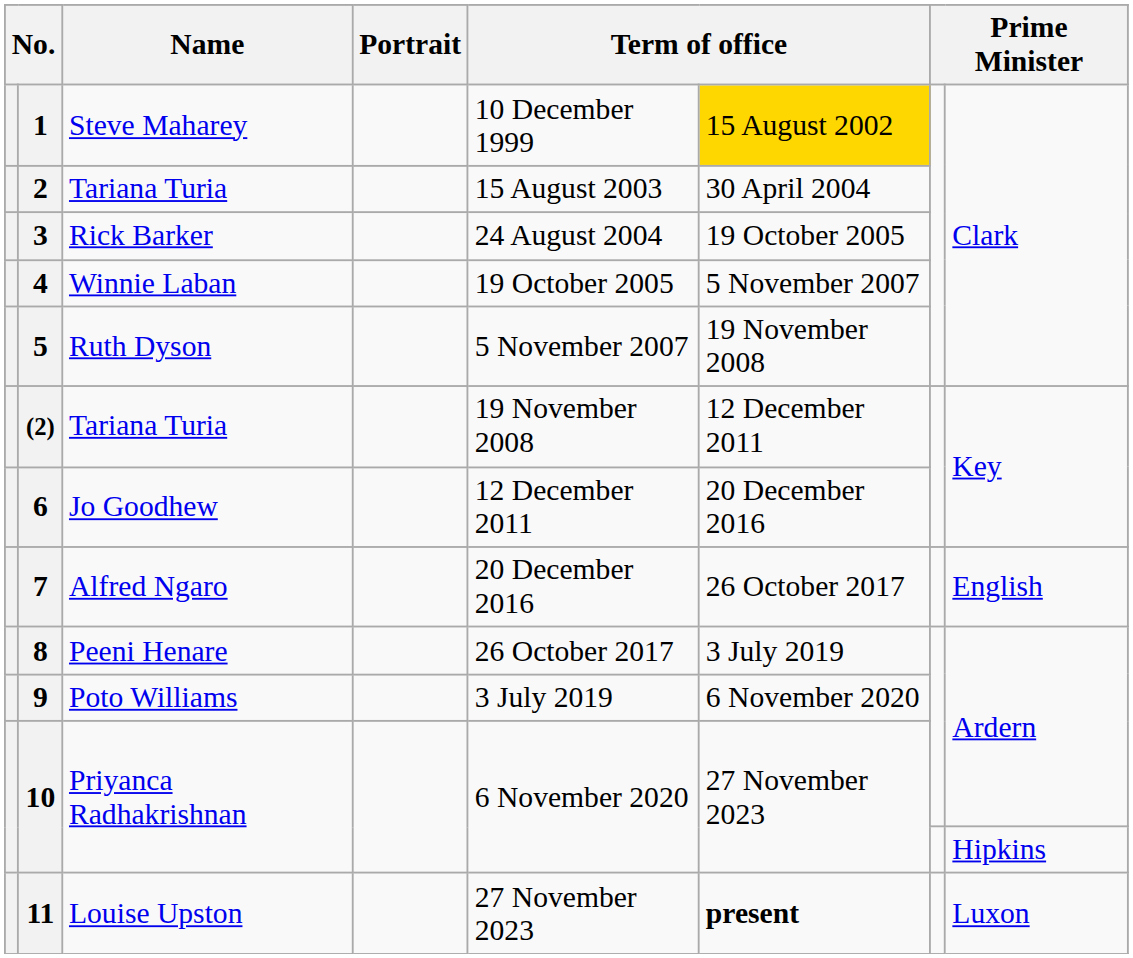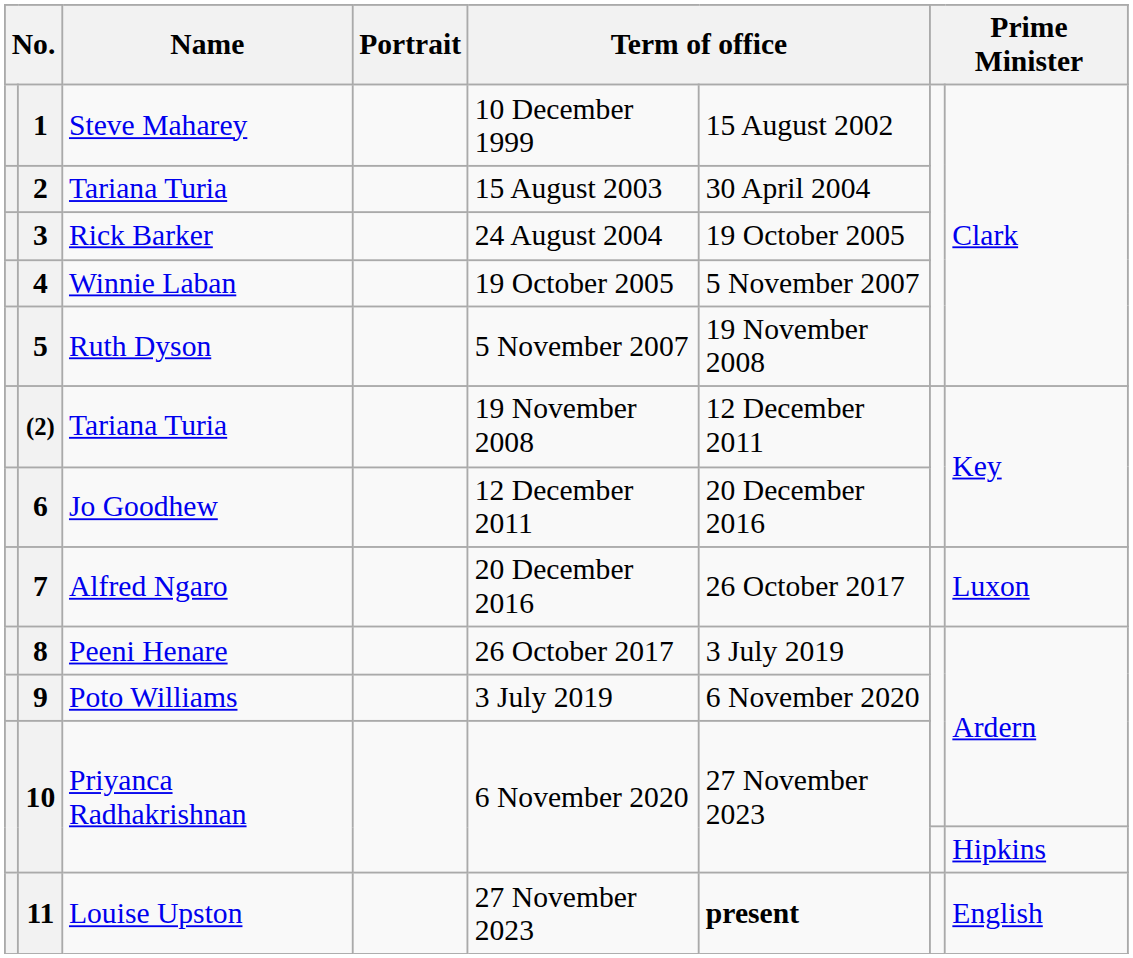(800, 124) gold background -> (800, 124) no background
(998, 586) English -> (991, 586) Luxon
(991, 912) Luxon -> (998, 912) English
